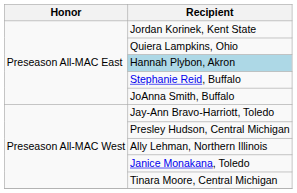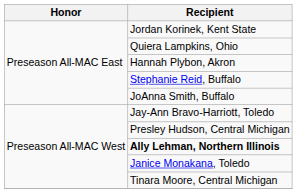(183, 63) lightblue background -> (183, 63) no background
(199, 146) normal -> (205, 146) bold
